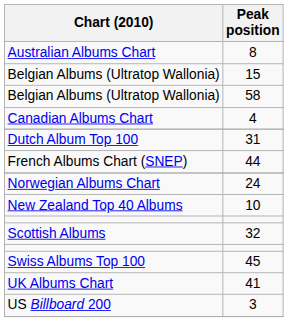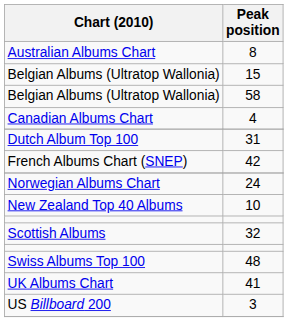(253, 161) 44 -> (253, 161) 42
(253, 261) 45 -> (253, 261) 48
